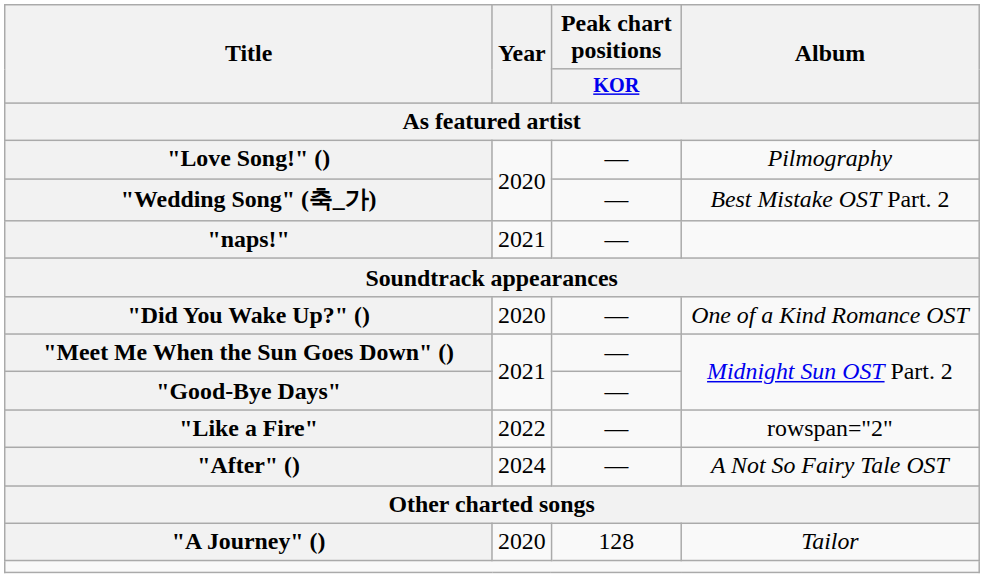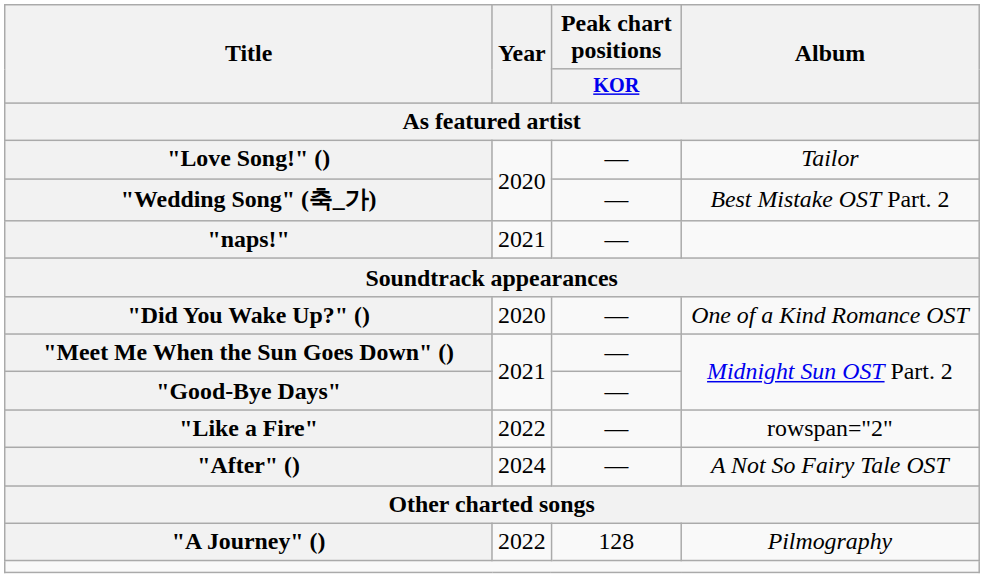(830, 159) Pilmography -> (830, 159) Tailor
(522, 541) 2020 -> (522, 541) 2022
(830, 541) Tailor -> (830, 541) Pilmography
